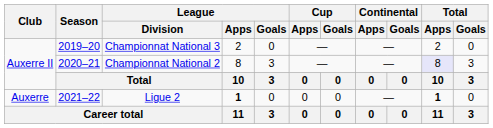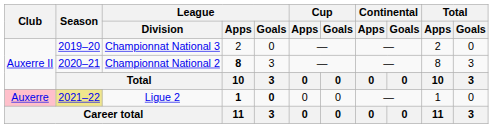(238, 64) normal -> (238, 64) bold
(438, 64) lavender background -> (438, 64) no background
(30, 98) no background -> (30, 98) pink background
(79, 98) no background -> (79, 98) khaki background
(271, 98) normal -> (271, 98) bold
(438, 98) bold -> (438, 98) normal
